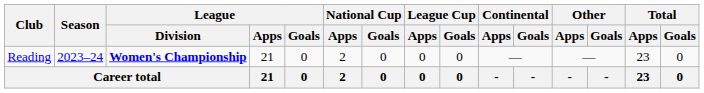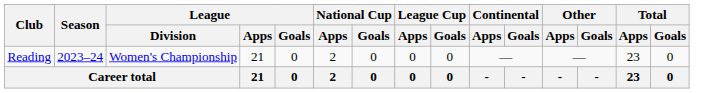(178, 56) bold -> (173, 56) normal
